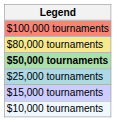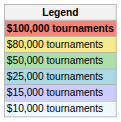(58, 28) normal -> (60, 28) bold
(58, 60) bold -> (55, 60) normal
